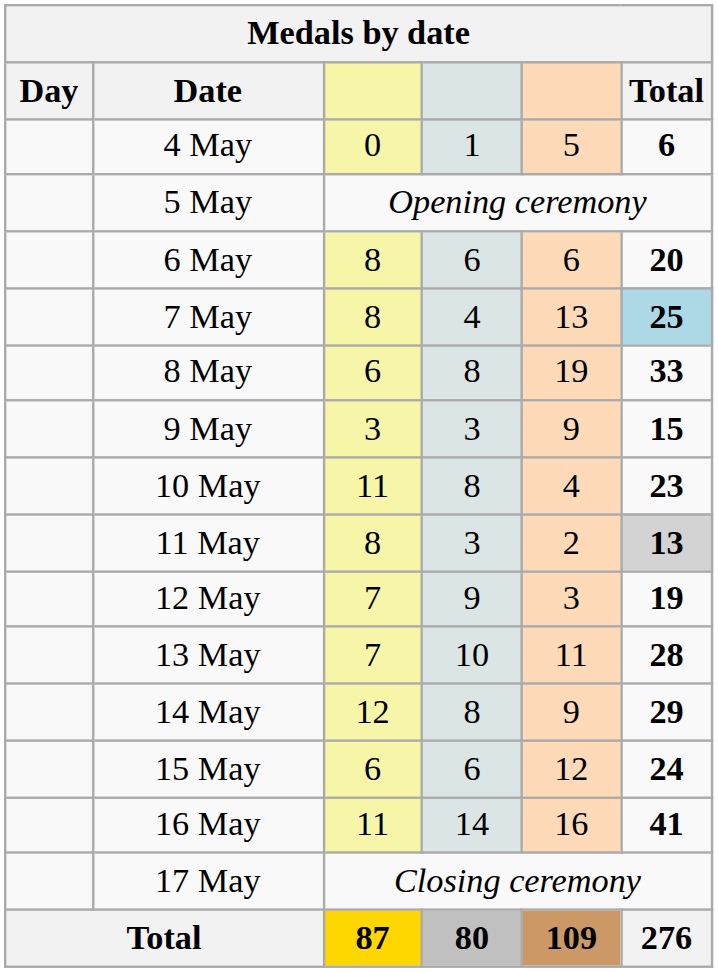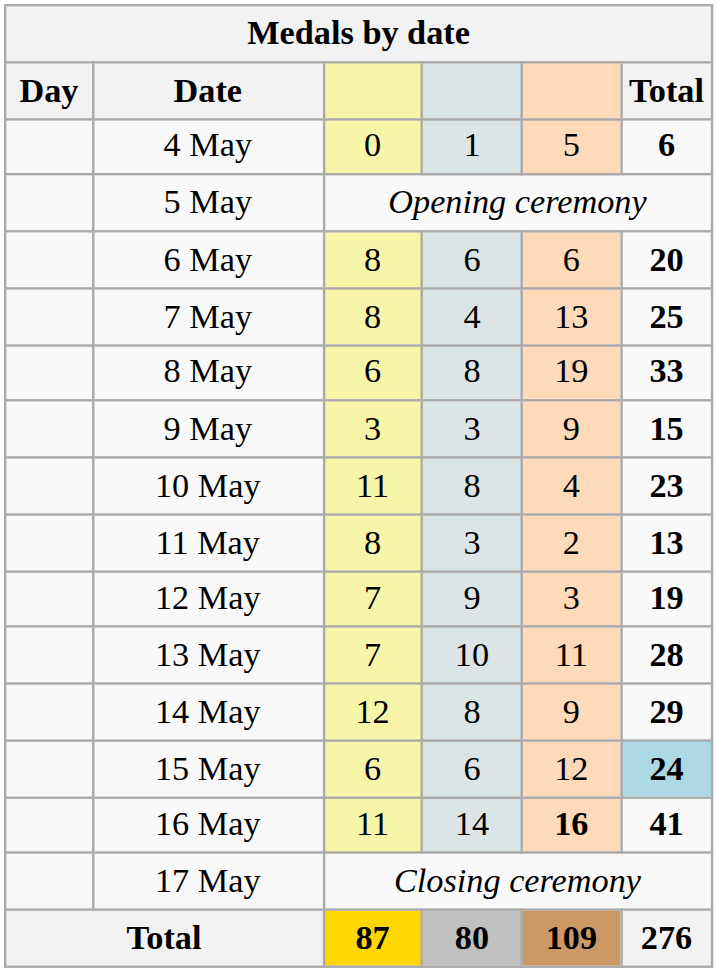(667, 315) lightblue background -> (667, 315) no background
(667, 541) lightgrey background -> (667, 541) no background
(667, 767) no background -> (667, 767) lightblue background
(571, 824) normal -> (571, 824) bold
